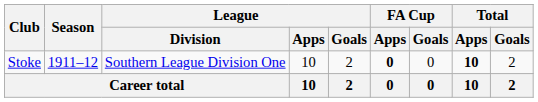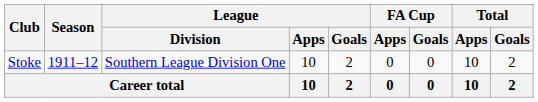(390, 62) bold -> (390, 62) normal
(471, 62) bold -> (471, 62) normal
